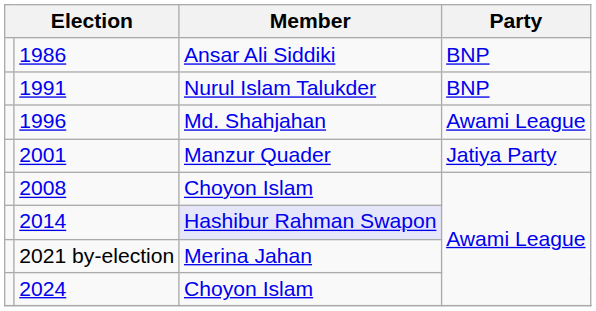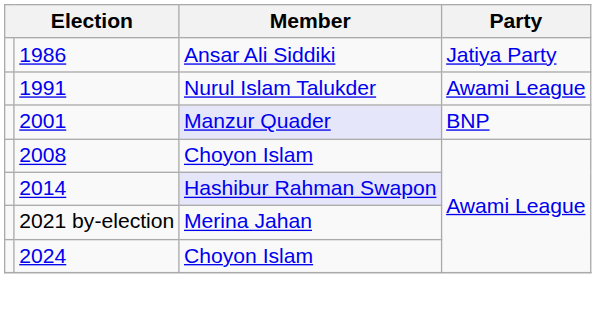(468, 54) BNP -> (501, 54) Jatiya Party
(468, 88) BNP -> (516, 88) Awami League
- row: (43, 121)
(257, 155) no background -> (257, 121) lavender background
(501, 155) Jatiya Party -> (468, 121) BNP
